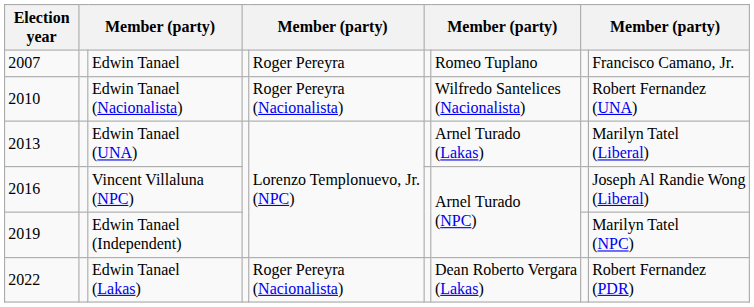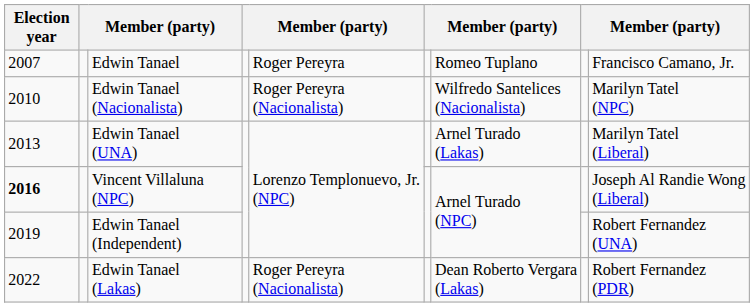(649, 99) Robert Fernandez (UNA) -> (636, 99) Marilyn Tatel (NPC)
(24, 189) normal -> (24, 189) bold
(636, 234) Marilyn Tatel (NPC) -> (649, 234) Robert Fernandez (UNA)
